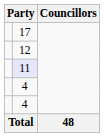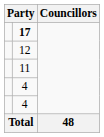(25, 31) normal -> (25, 31) bold
(25, 68) lavender background -> (25, 68) no background
